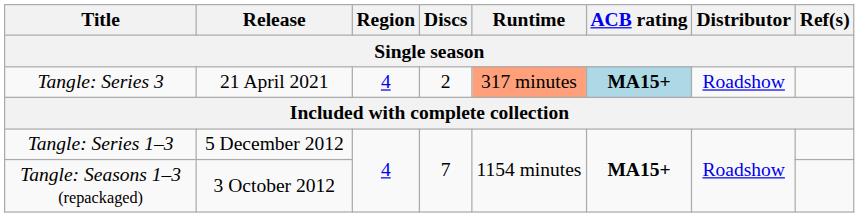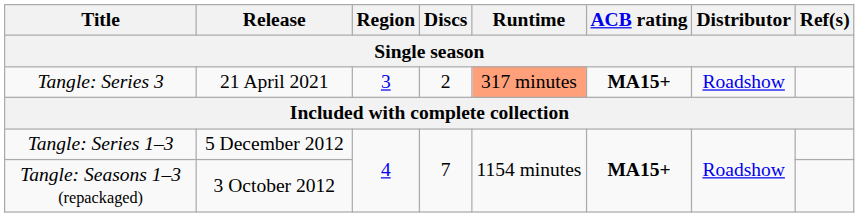(386, 81) 4 -> (386, 81) 3
(639, 81) lightblue background -> (639, 81) no background
